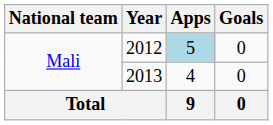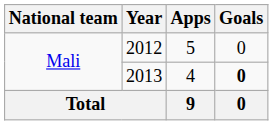(191, 47) lightblue background -> (191, 47) no background
(241, 76) normal -> (241, 76) bold
